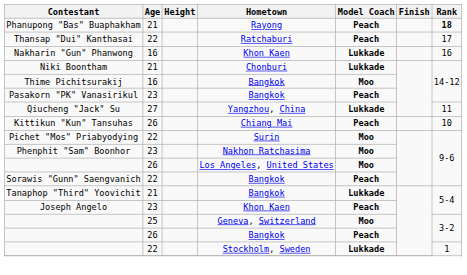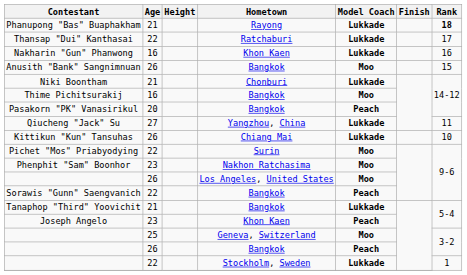(366, 25) Peach -> (366, 25) Lukkade
(366, 39) Peach -> (366, 39) Lukkade
+ row: (74, 67)
(153, 95) 23 -> (153, 109) 20
(366, 123) Peach -> (366, 137) Lukkade
